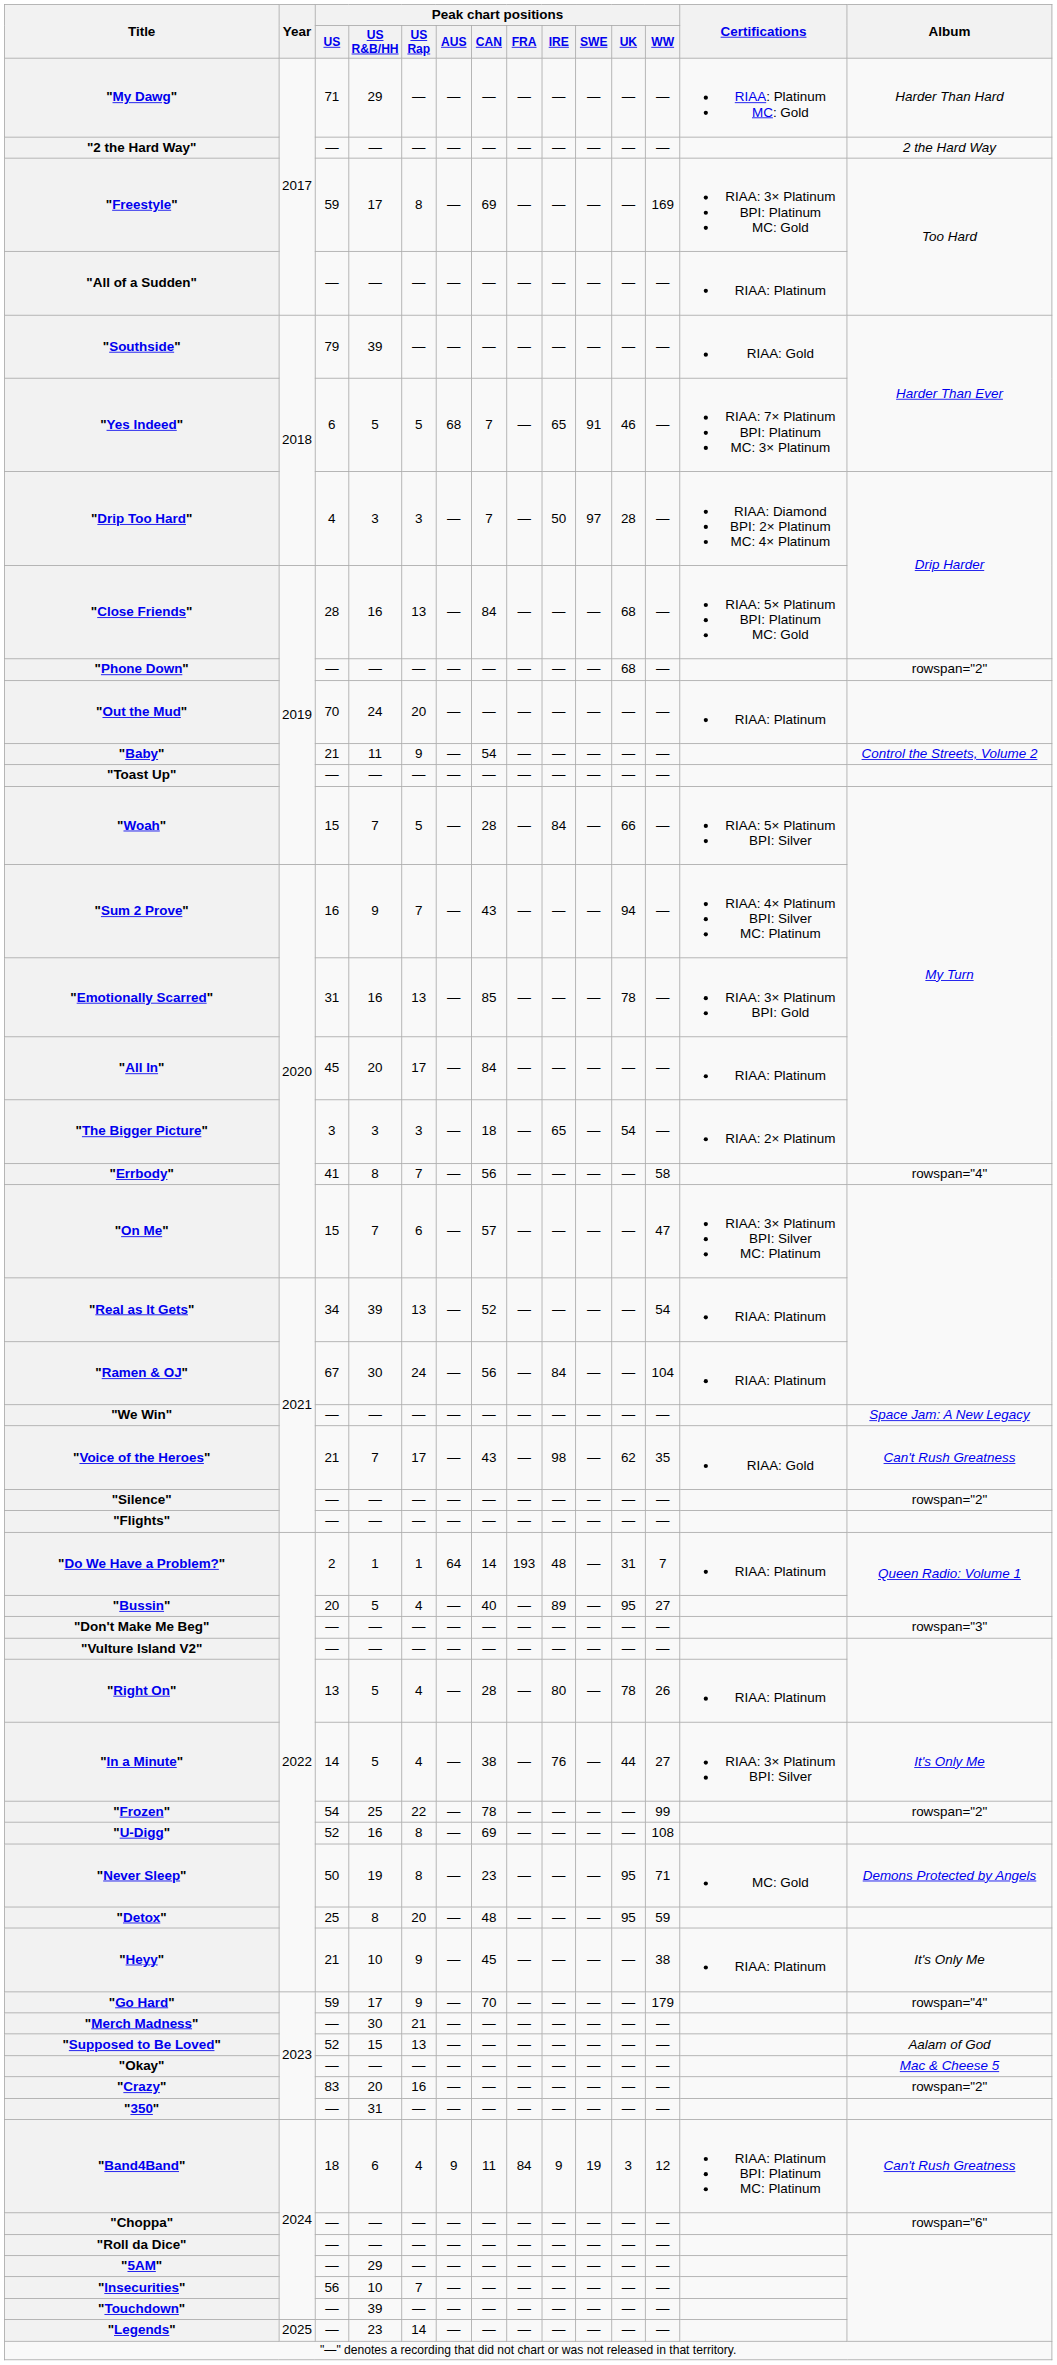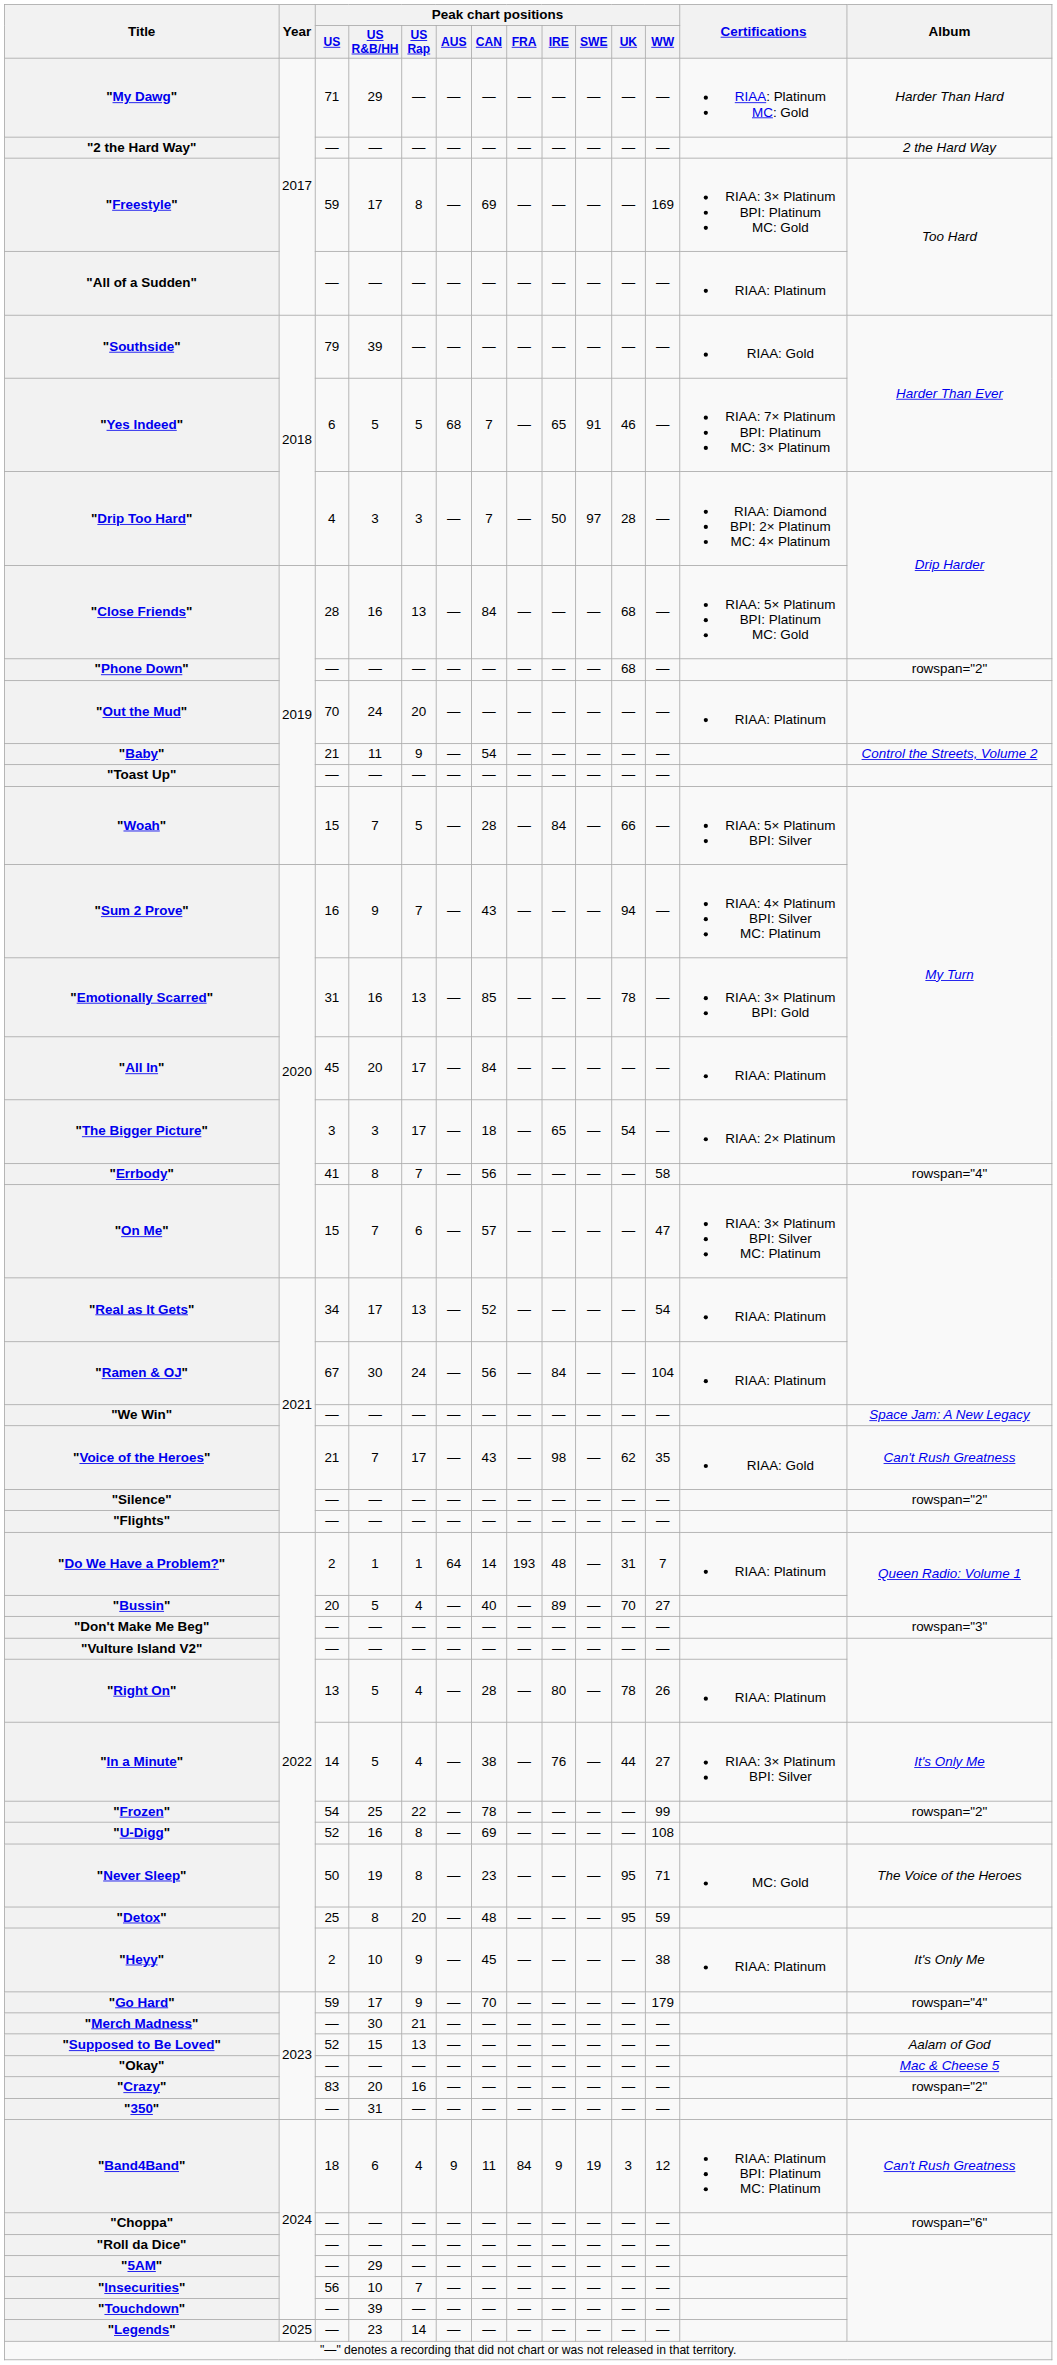(419, 1131) 3 -> (419, 1131) 17
(375, 1309) 39 -> (375, 1309) 17
(628, 1606) 95 -> (628, 1606) 70
(949, 1875) Demons Protected by Angels -> (949, 1875) The Voice of the Heroes
(332, 1959) 21 -> (332, 1959) 2
